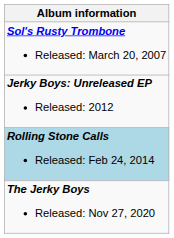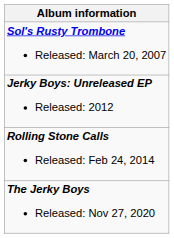(87, 148) lightblue background -> (87, 148) no background
